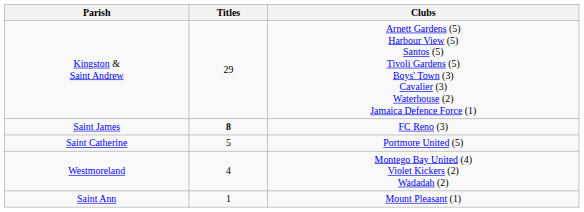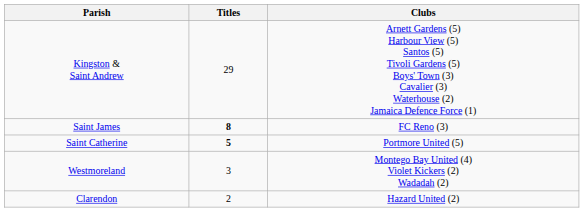(228, 143) normal -> (228, 143) bold
(228, 171) 4 -> (228, 171) 3
+ row: (97, 199)
- row: (97, 199)
